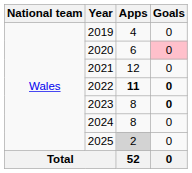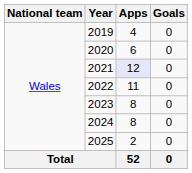(169, 50) pink background -> (169, 50) no background
(133, 68) no background -> (133, 68) lavender background
(133, 86) bold -> (133, 86) normal
(169, 86) bold -> (169, 86) normal
(169, 104) bold -> (169, 104) normal
(133, 141) lightgrey background -> (133, 141) no background
